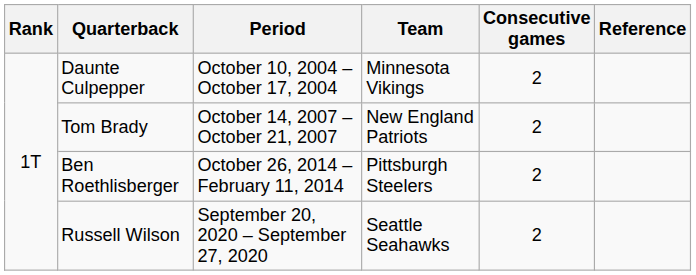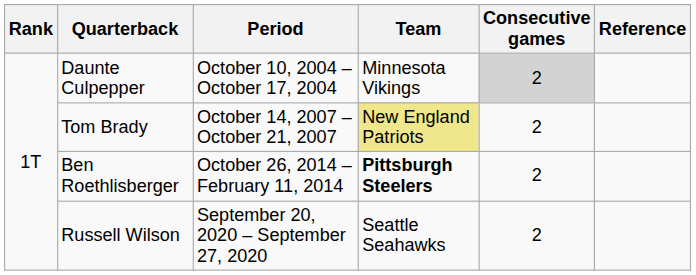(537, 78) no background -> (537, 78) lightgrey background
(420, 127) no background -> (416, 127) khaki background
(407, 176) normal -> (407, 176) bold
